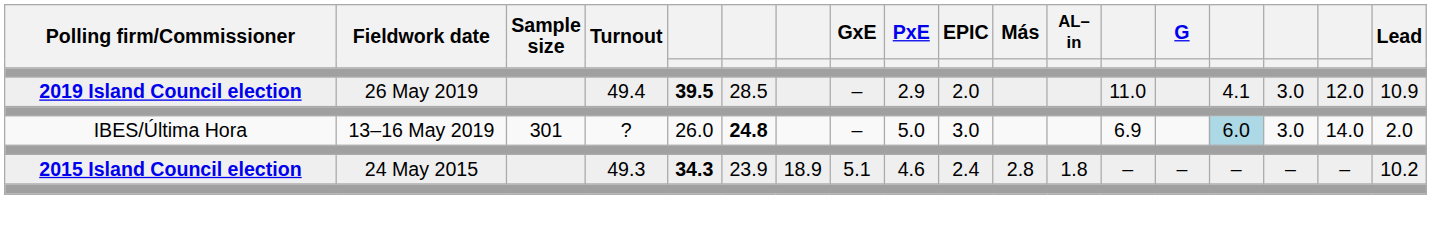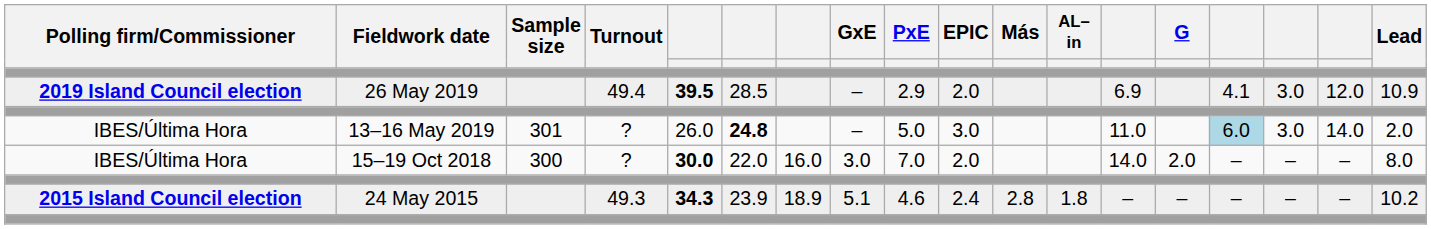(1128, 91) 11.0 -> (1128, 91) 6.9
(1128, 130) 6.9 -> (1128, 130) 11.0
+ row: (170, 160)
